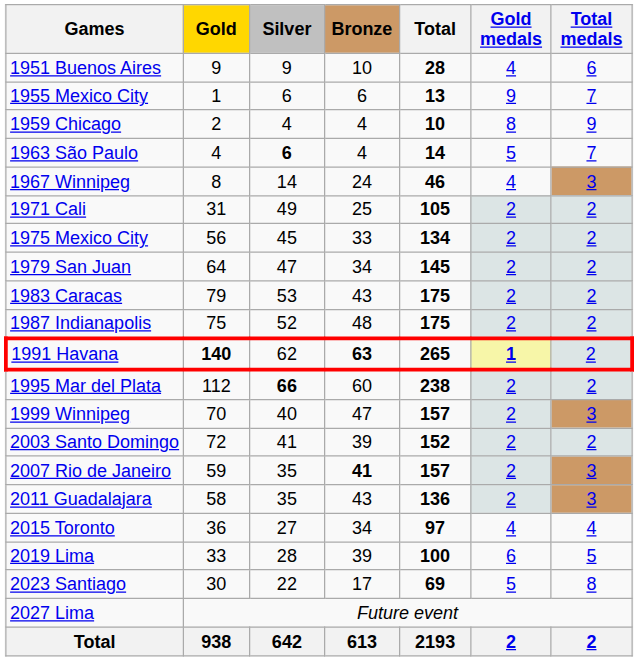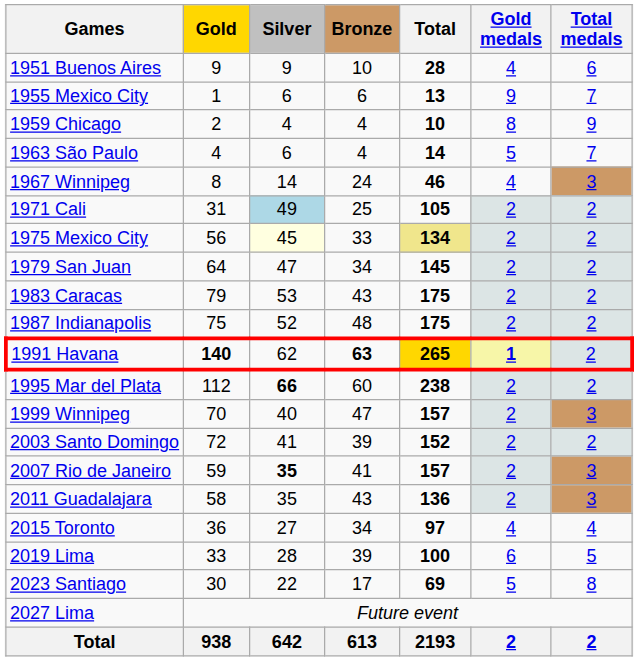(287, 153) bold -> (287, 153) normal
(287, 210) no background -> (287, 210) lightblue background
(287, 238) no background -> (287, 238) lightyellow background
(435, 238) no background -> (435, 238) khaki background
(435, 355) no background -> (435, 355) gold background
(287, 471) normal -> (287, 471) bold
(362, 471) bold -> (362, 471) normal
